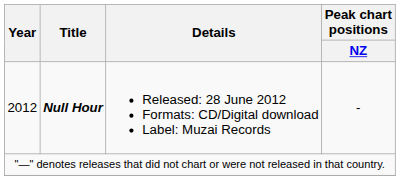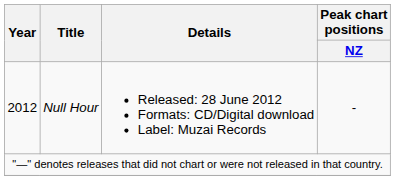(73, 107) bold -> (71, 107) normal
